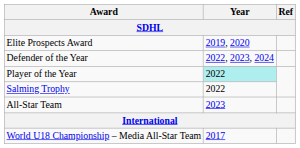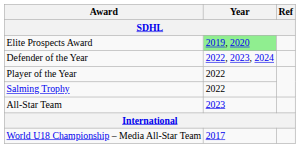(228, 43) no background -> (228, 43) lightgreen background
(215, 74) paleturquoise background -> (215, 74) no background
